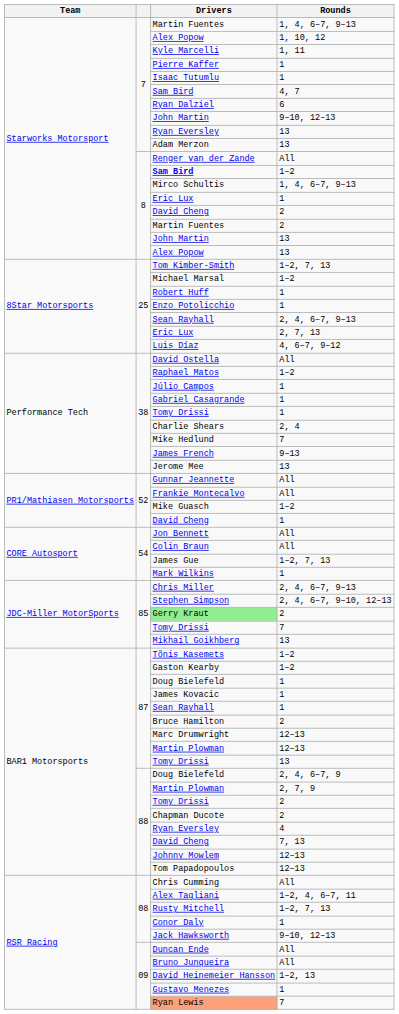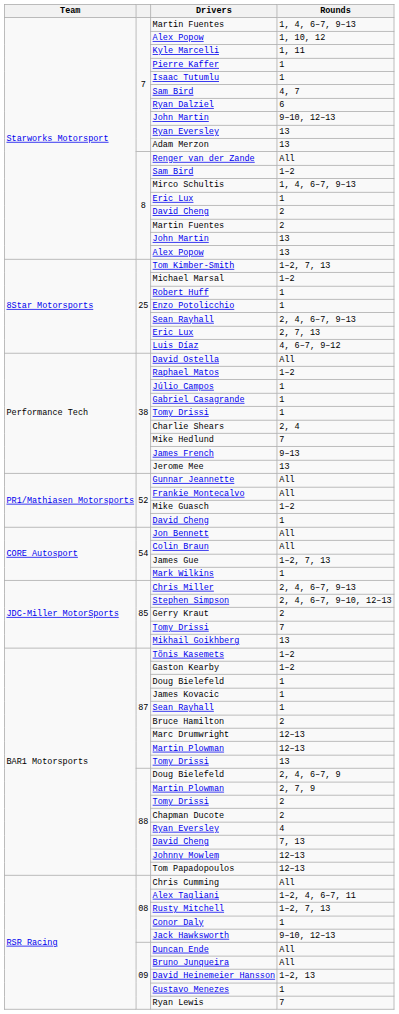(173, 172) bold -> (173, 172) normal
(181, 614) lightgreen background -> (181, 614) no background
(178, 1003) lightsalmon background -> (178, 1003) no background
